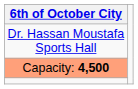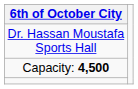(66, 68) lightsalmon background -> (66, 68) no background
